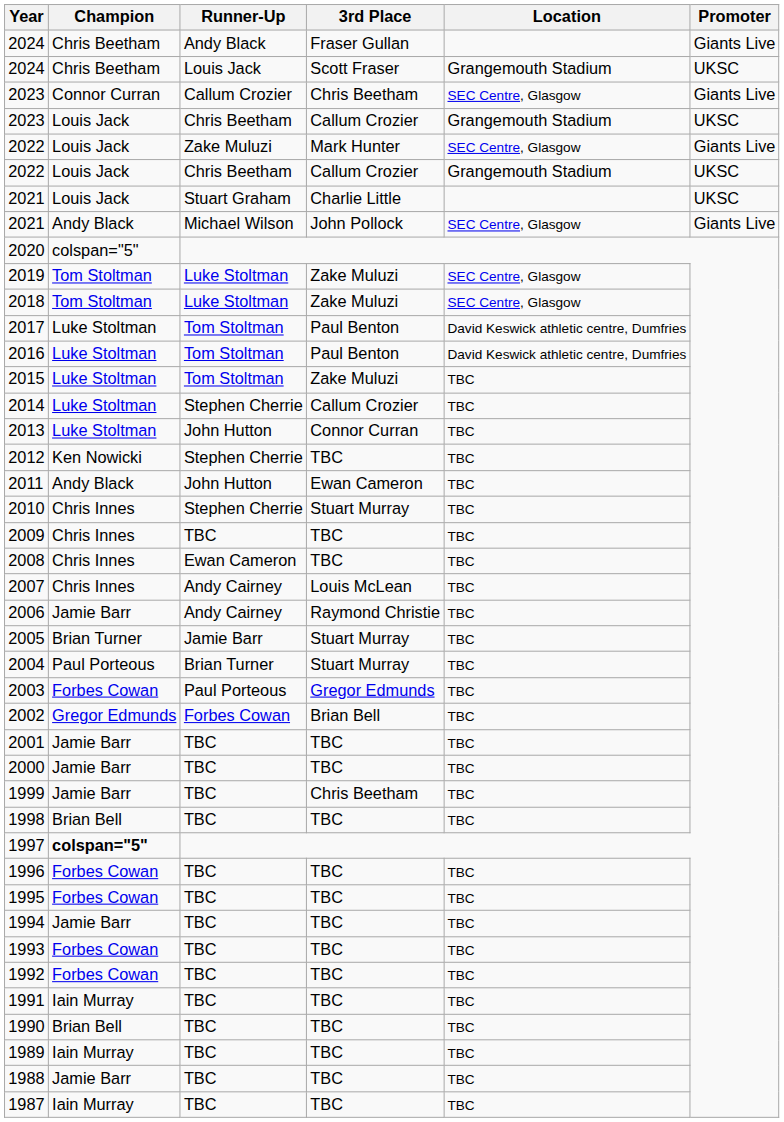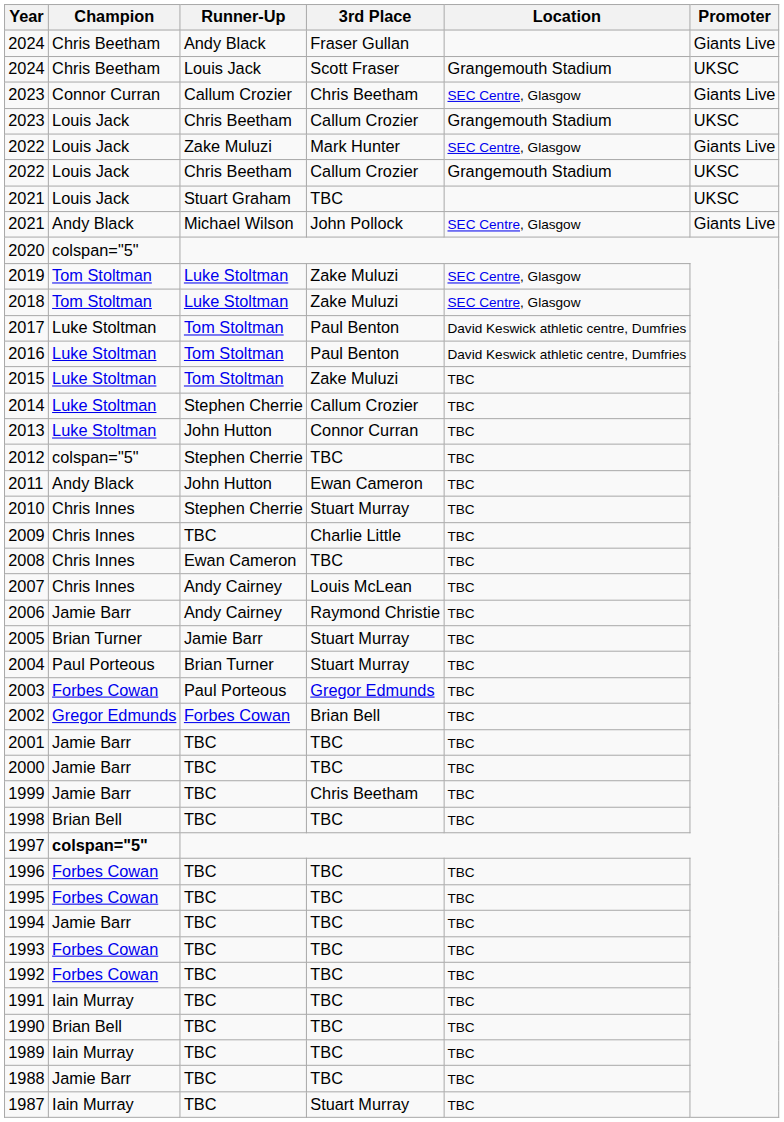(356, 198) Charlie Little -> (327, 198) TBC
(97, 457) Ken Nowicki -> (95, 457) colspan="5"
(327, 535) TBC -> (356, 535) Charlie Little
(327, 1104) TBC -> (360, 1104) Stuart Murray
